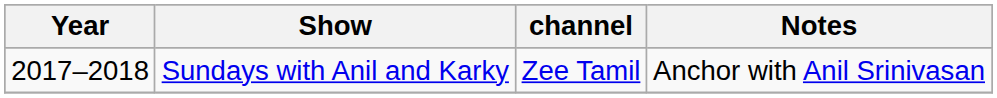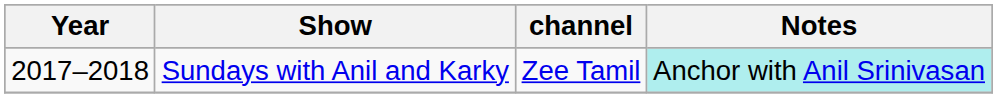(819, 69) no background -> (819, 69) paleturquoise background
